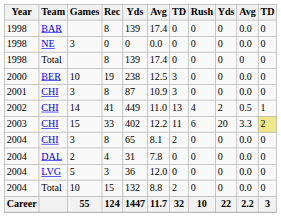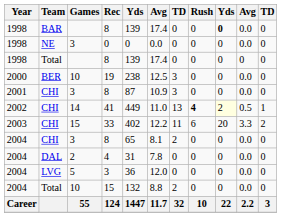(220, 28) normal -> (220, 28) bold
(193, 108) normal -> (193, 108) bold
(220, 108) no background -> (220, 108) lightyellow background
(263, 124) khaki background -> (263, 124) no background
